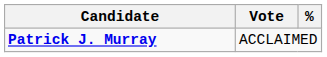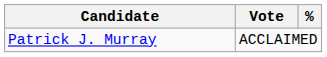(82, 40) bold -> (82, 40) normal
